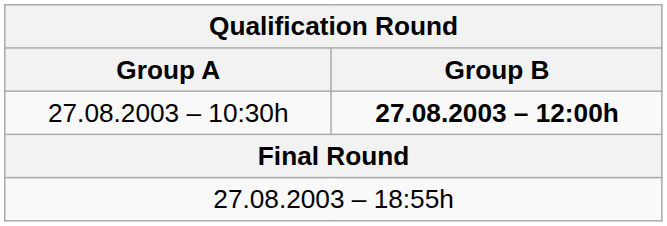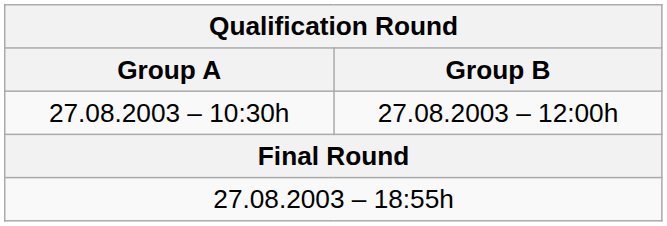(497, 112) bold -> (498, 112) normal
